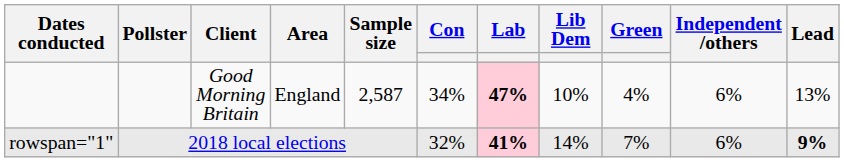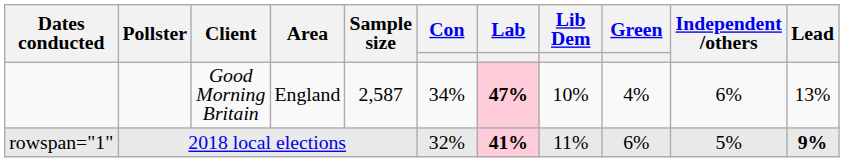(571, 143) 14% -> (571, 143) 11%
(636, 143) 7% -> (636, 143) 6%
(729, 143) 6% -> (729, 143) 5%
